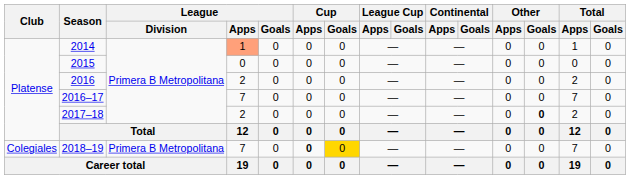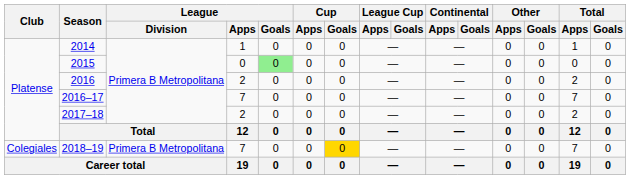(242, 47) lightsalmon background -> (242, 47) no background
(276, 64) no background -> (276, 64) lightgreen background
(542, 115) bold -> (542, 115) normal
(309, 149) bold -> (309, 149) normal
